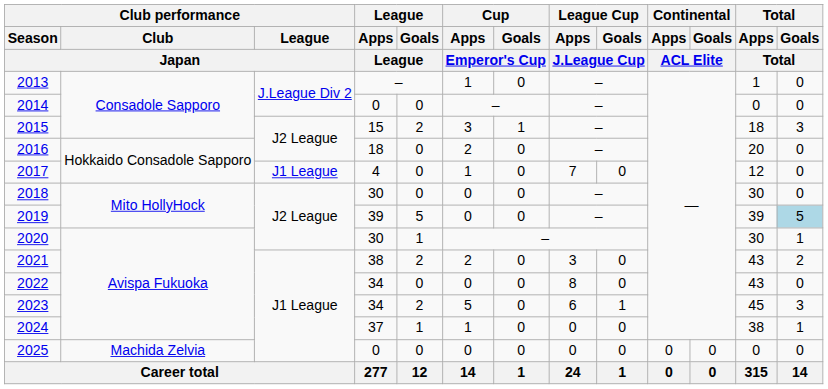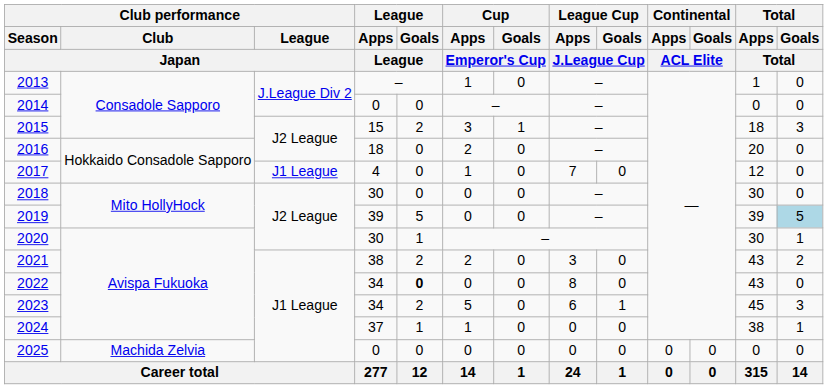(420, 283) normal -> (420, 283) bold
